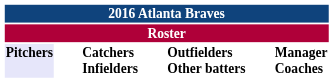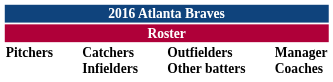(29, 52) lavender background -> (29, 52) no background
